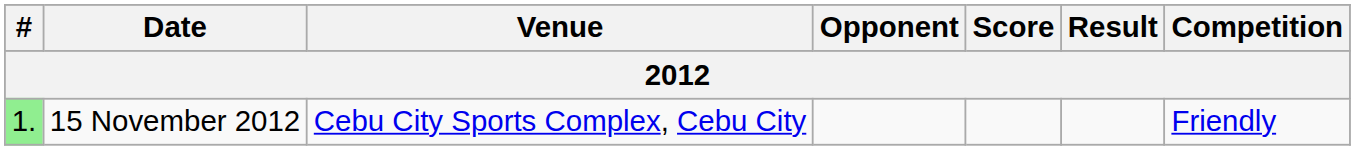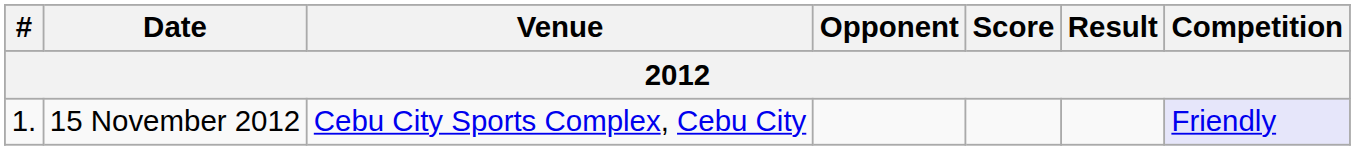(24, 121) lightgreen background -> (24, 121) no background
(1224, 121) no background -> (1224, 121) lavender background
